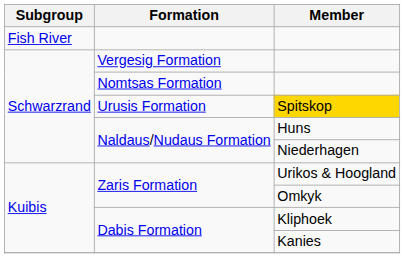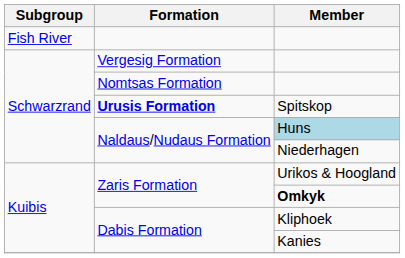(152, 106) normal -> (156, 106) bold
(305, 106) gold background -> (305, 106) no background
(294, 128) no background -> (294, 128) lightblue background
(299, 196) normal -> (301, 196) bold
